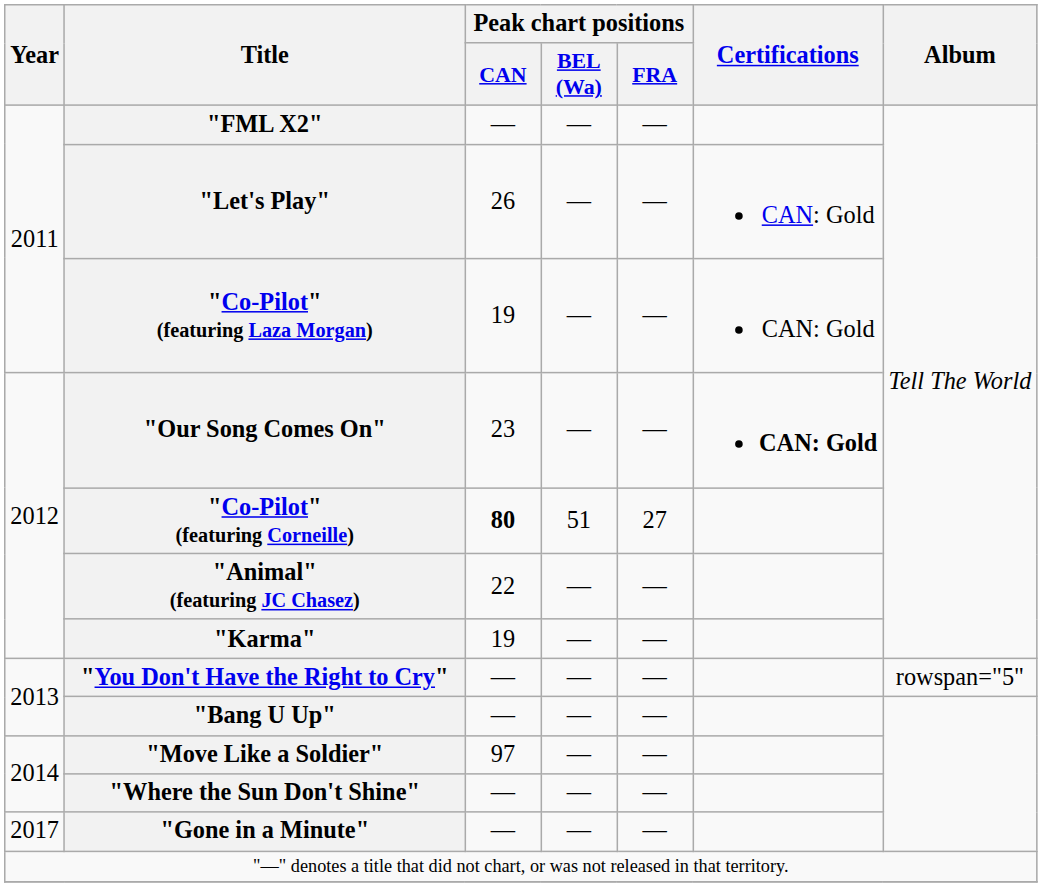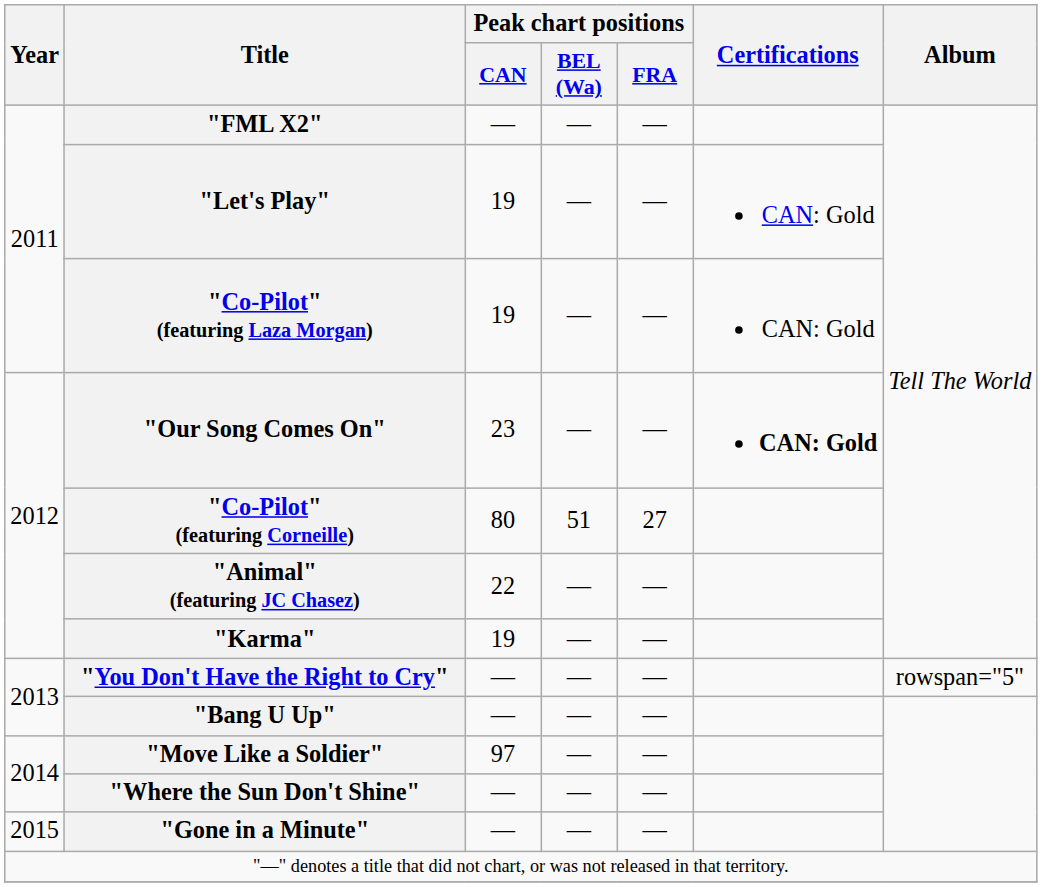(503, 200) 26 -> (503, 200) 19
(503, 520) bold -> (503, 520) normal
(35, 831) 2017 -> (35, 831) 2015
